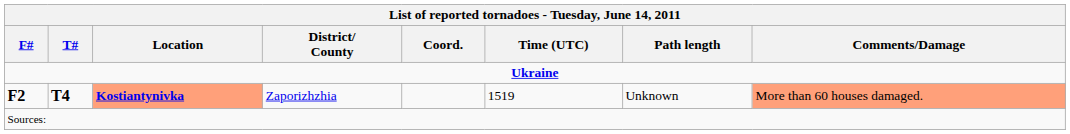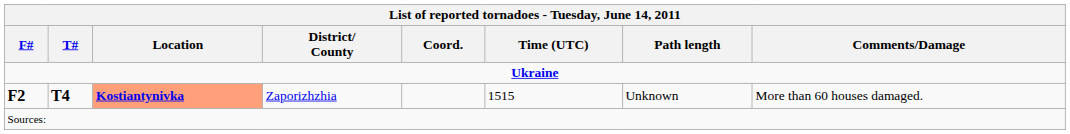(501, 95) 1519 -> (501, 95) 1515
(839, 95) lightsalmon background -> (839, 95) no background
